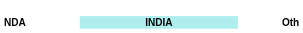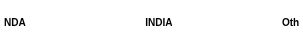(159, 22) paleturquoise background -> (159, 22) no background
